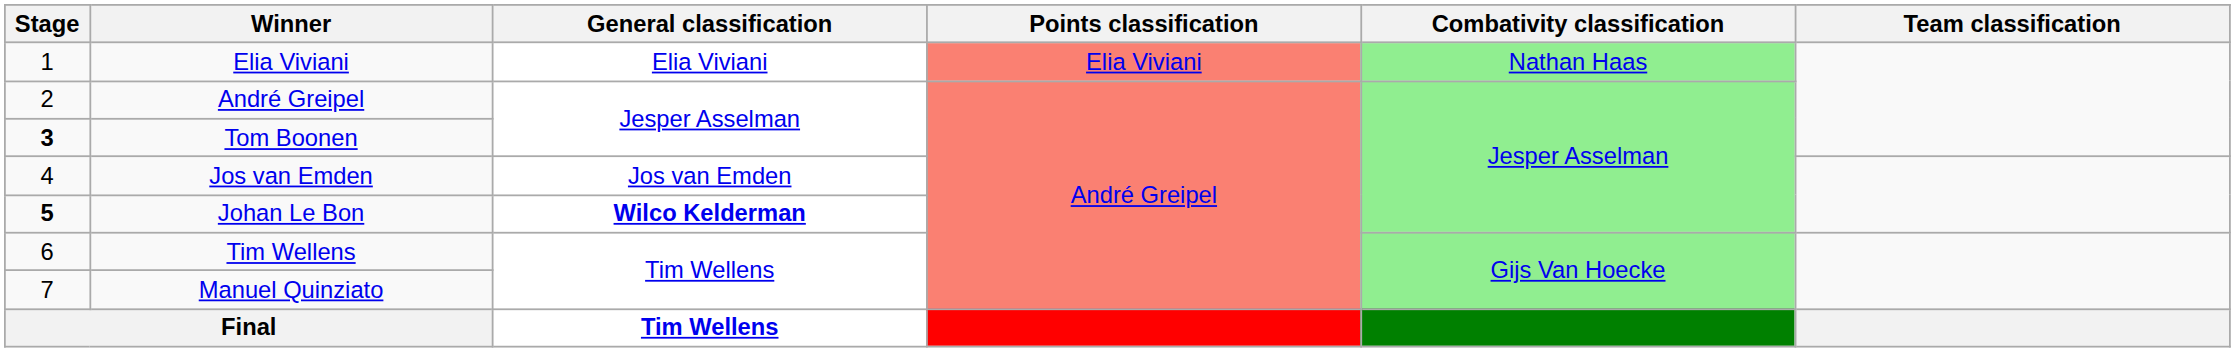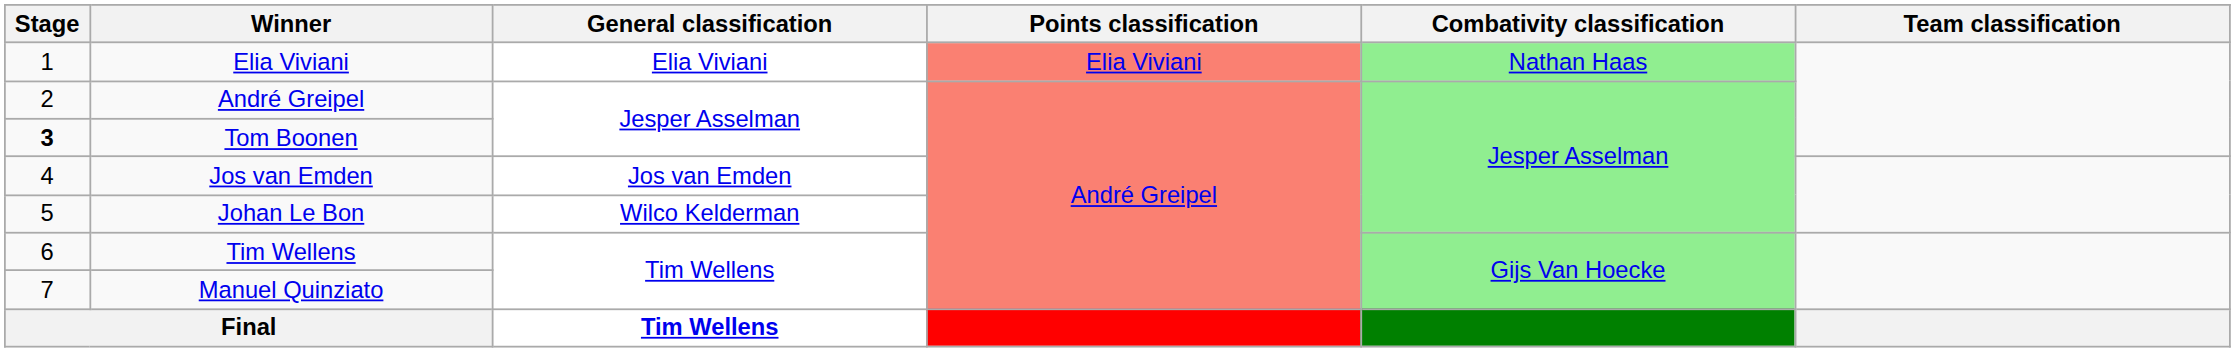(47, 214) bold -> (47, 214) normal
(710, 214) bold -> (710, 214) normal
